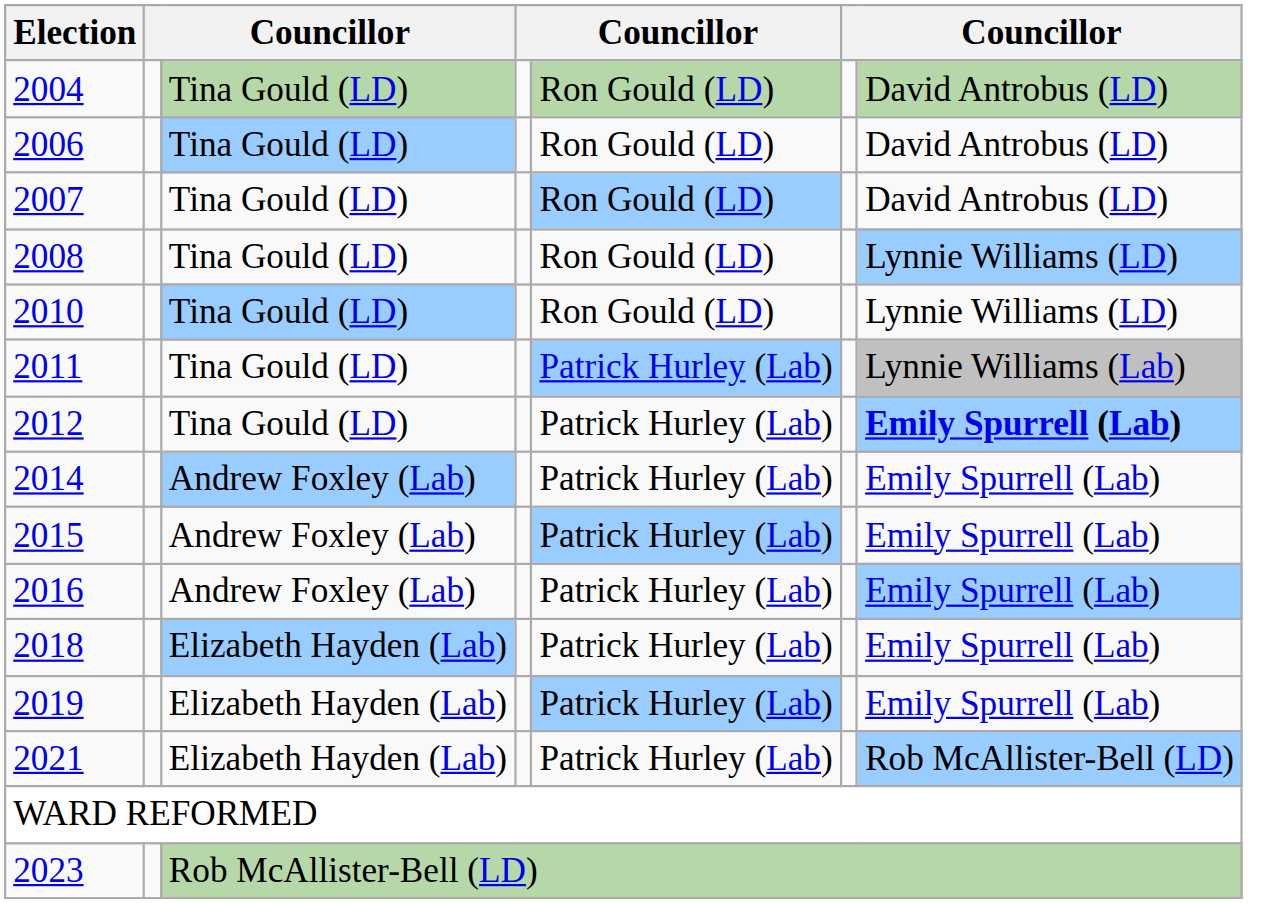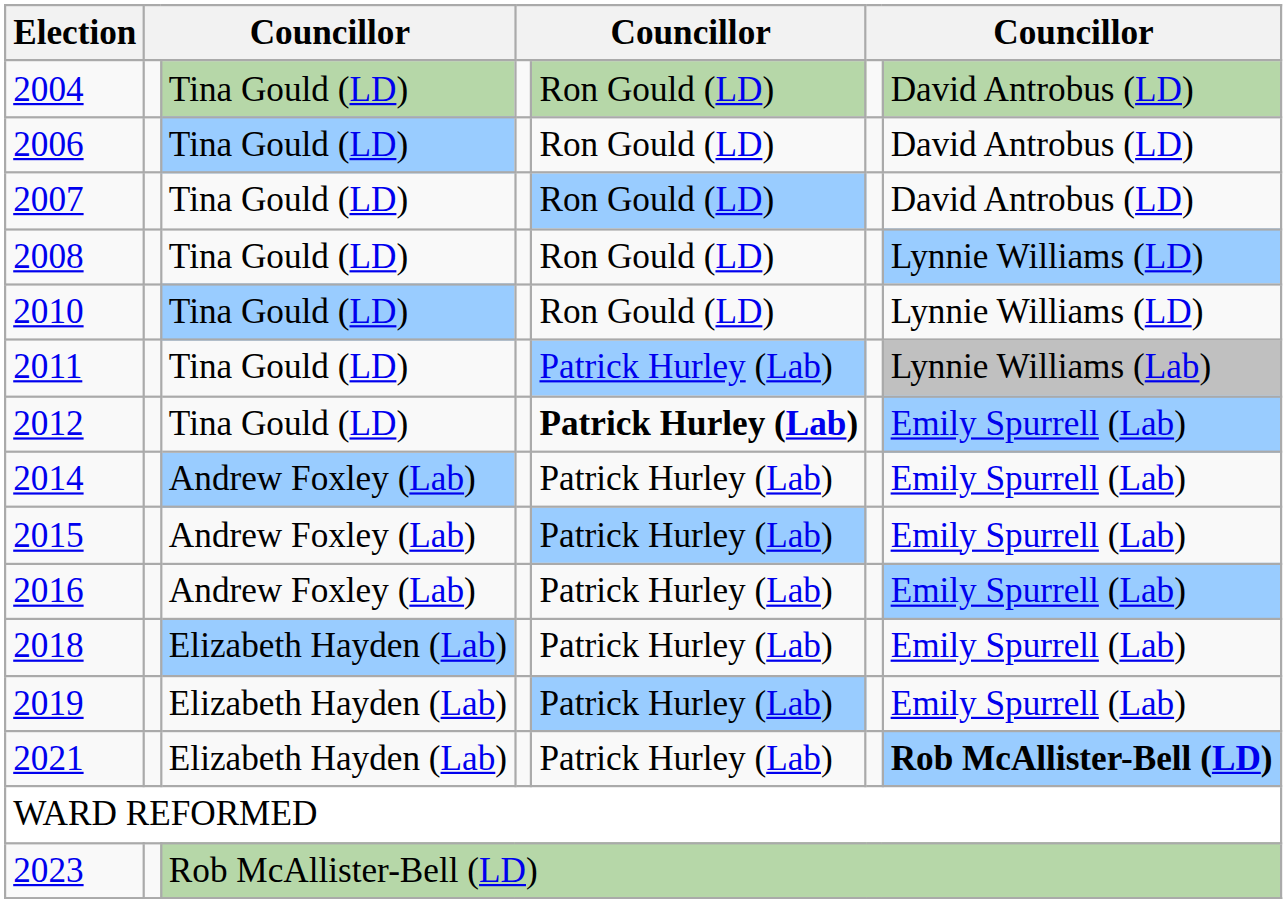(686, 423) normal -> (699, 423) bold
(1023, 423) bold -> (1038, 423) normal
(1050, 758) normal -> (1082, 758) bold
